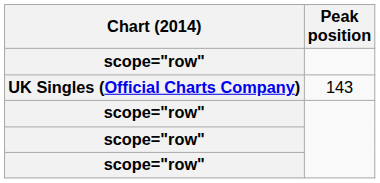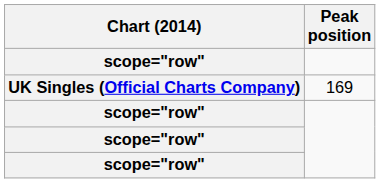(340, 87) 143 -> (340, 87) 169
